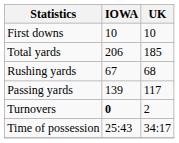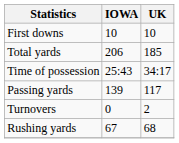rows swapped: (42, 71) <-> (53, 128)
(108, 109) bold -> (108, 109) normal
